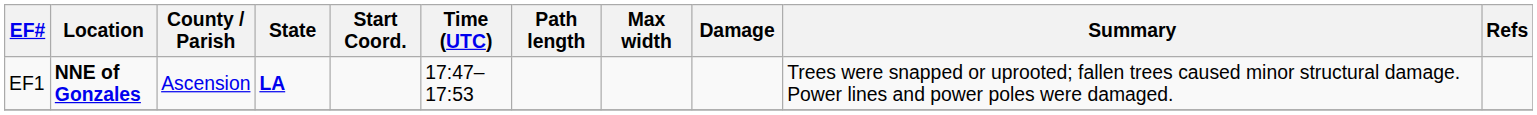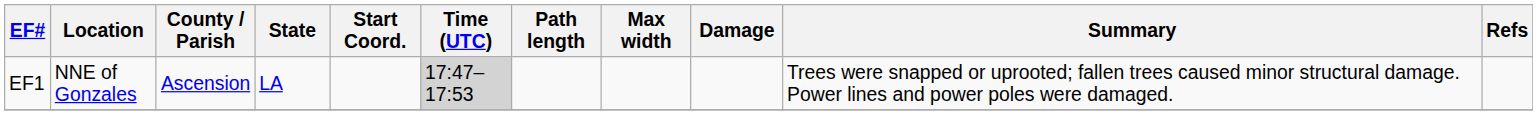(98, 83) bold -> (96, 83) normal
(272, 83) bold -> (271, 83) normal
(455, 83) no background -> (455, 83) lightgrey background
